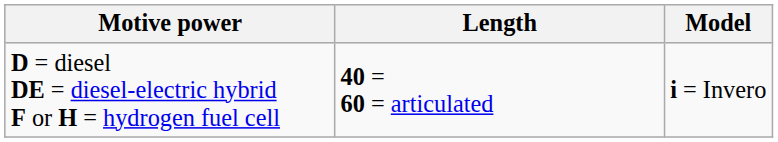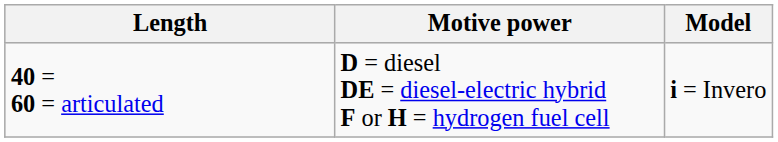columns swapped: (170, 23) <-> (500, 23)
